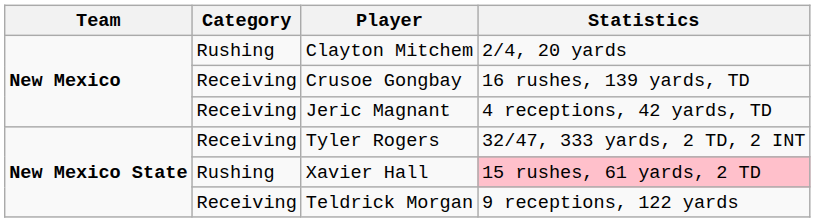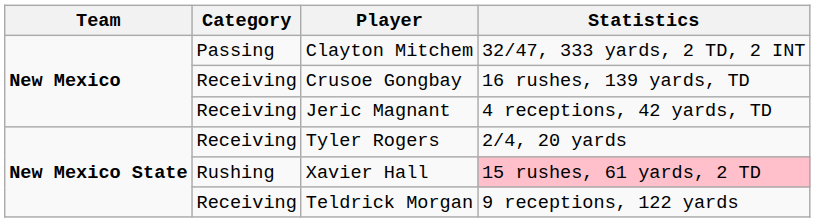(236, 51) Rushing -> (236, 51) Passing
(554, 51) 2/4, 20 yards -> (644, 51) 32/47, 333 yards, 2 TD, 2 INT
(644, 142) 32/47, 333 yards, 2 TD, 2 INT -> (554, 142) 2/4, 20 yards
